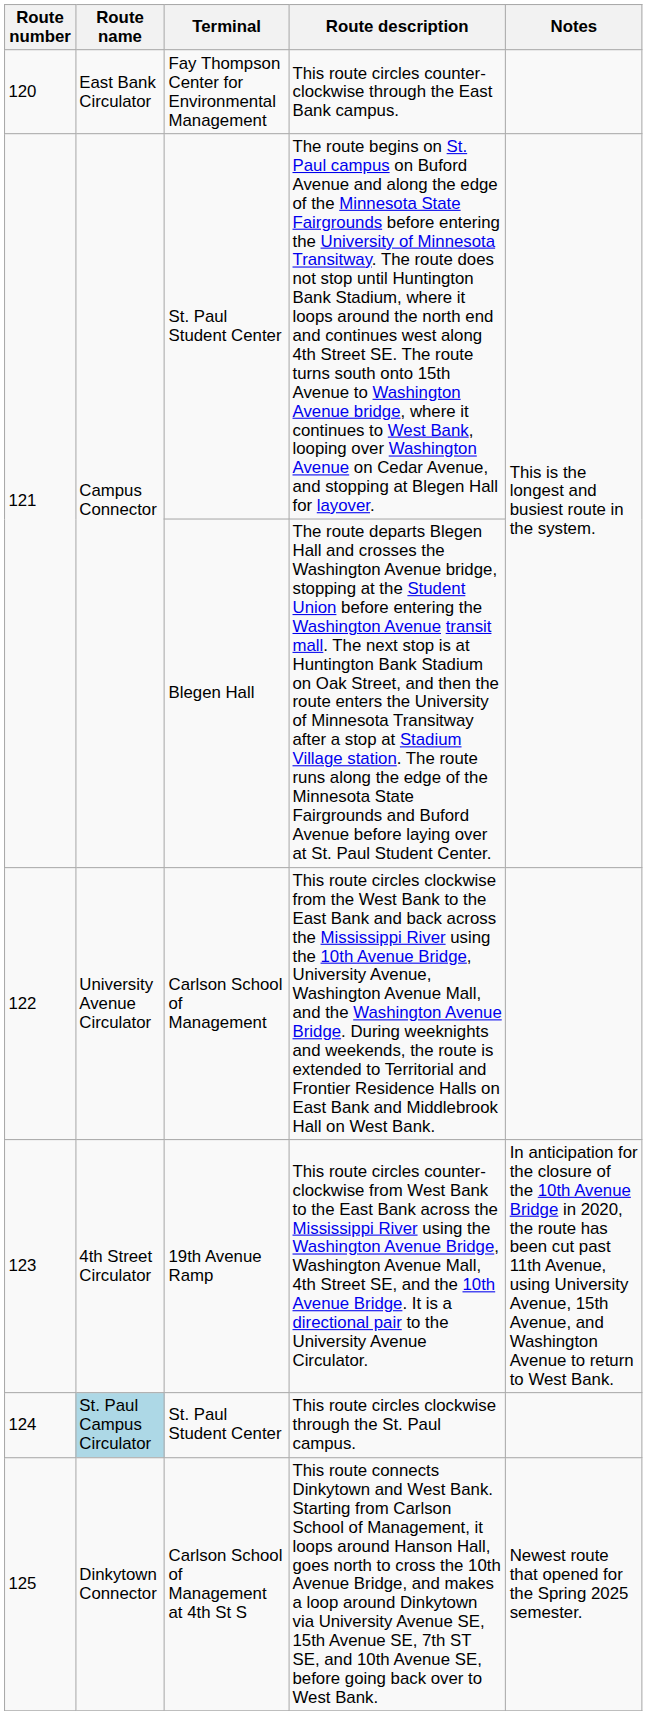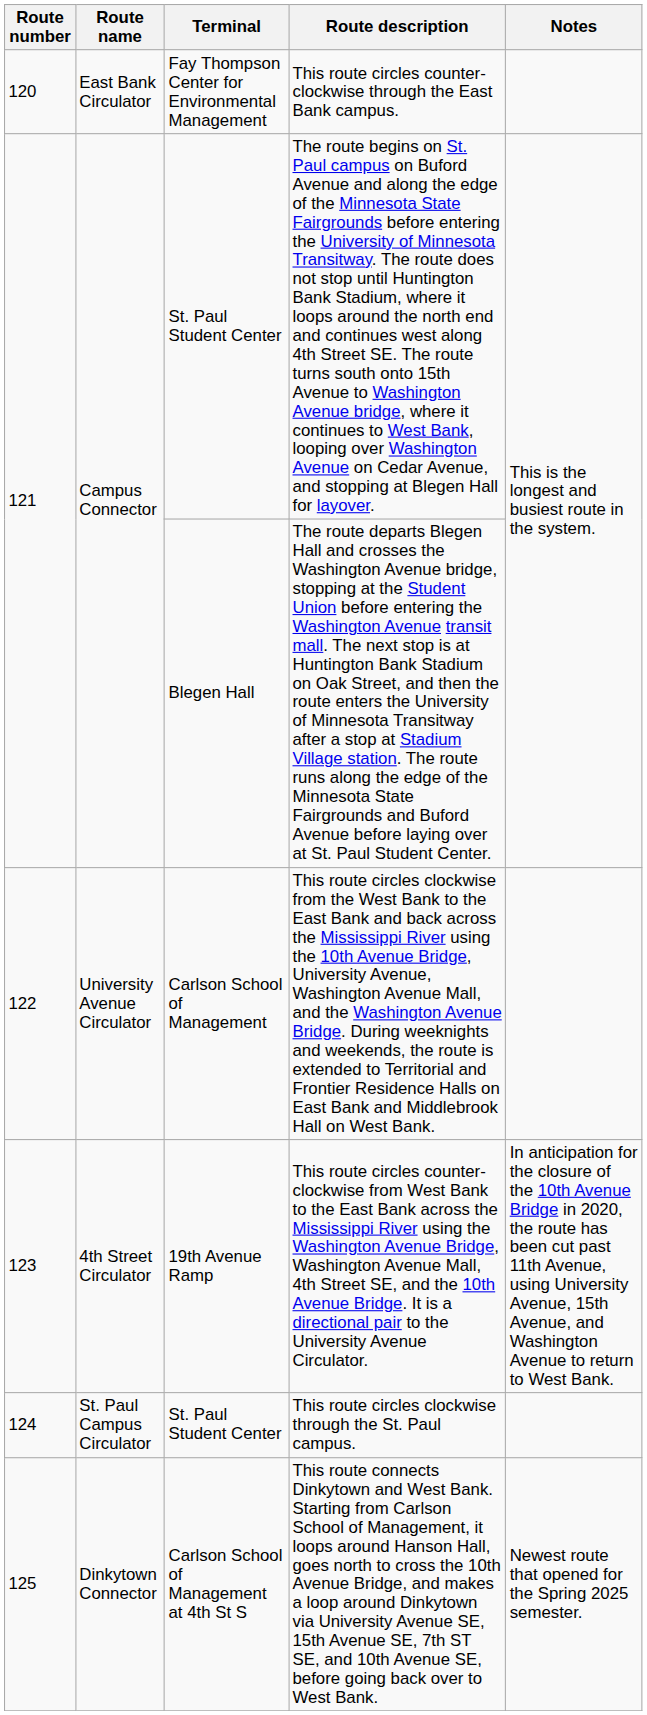(115, 1425) lightblue background -> (115, 1425) no background
